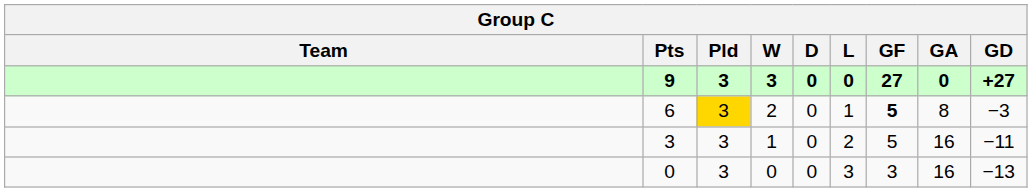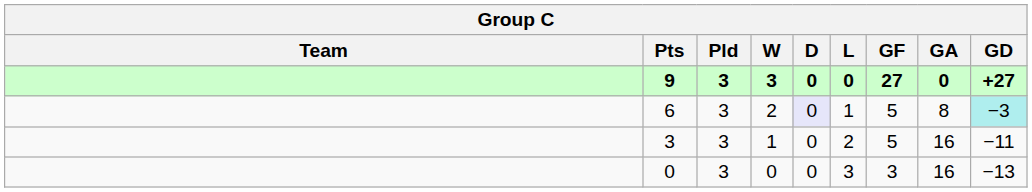(723, 111) gold background -> (723, 111) no background
(812, 111) no background -> (812, 111) lavender background
(892, 111) bold -> (892, 111) normal
(999, 111) no background -> (999, 111) paleturquoise background
